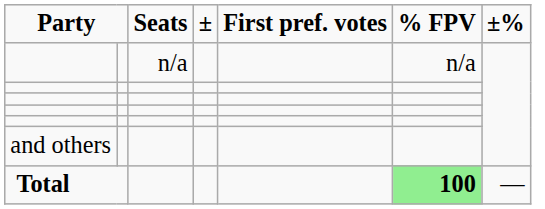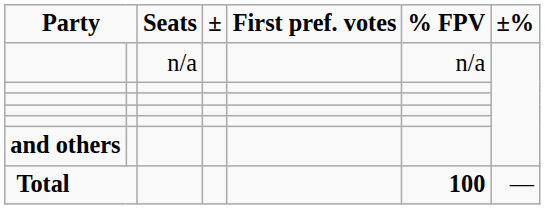(61, 145) normal -> (65, 145) bold
(458, 184) lightgreen background -> (467, 184) no background
